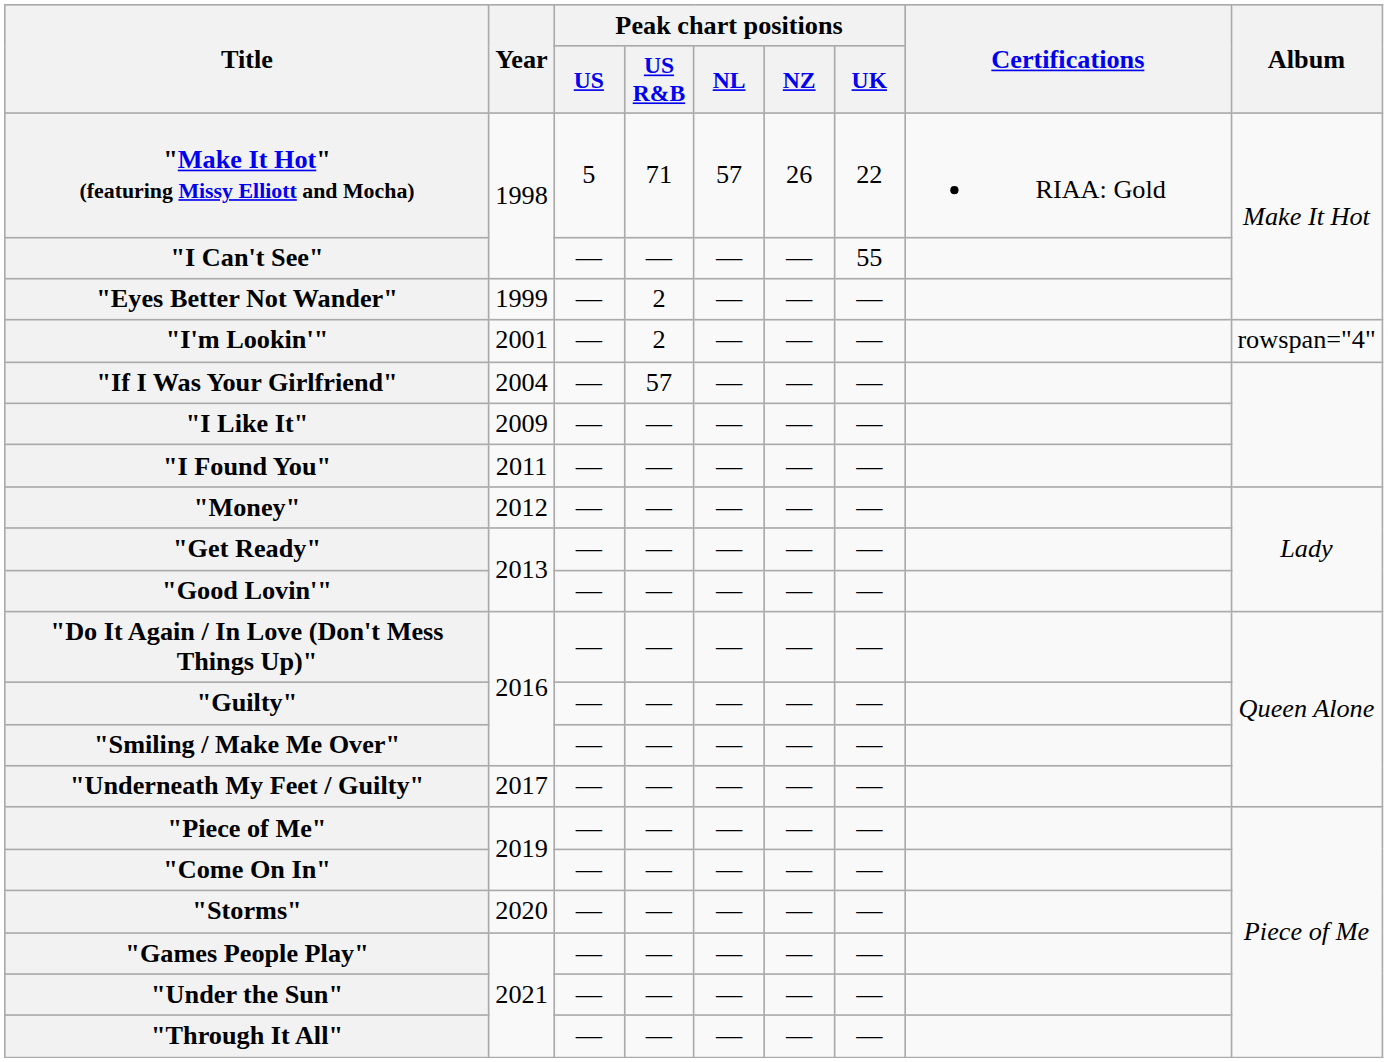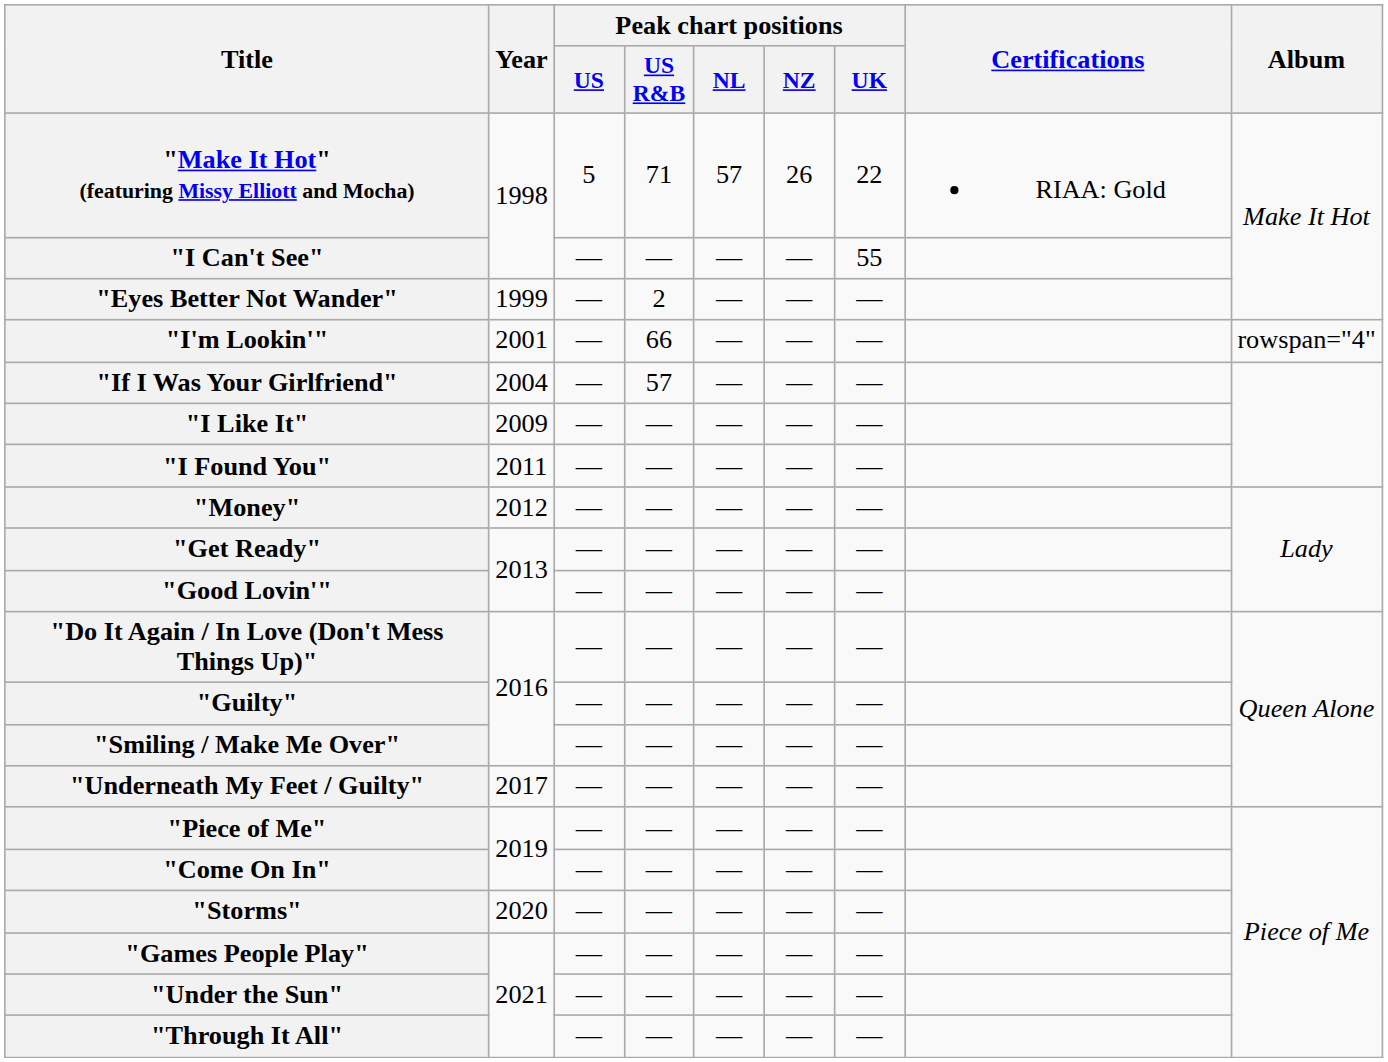(659, 340) 2 -> (659, 340) 66
